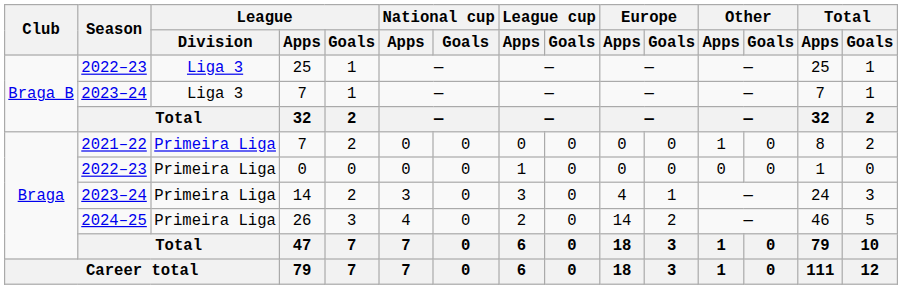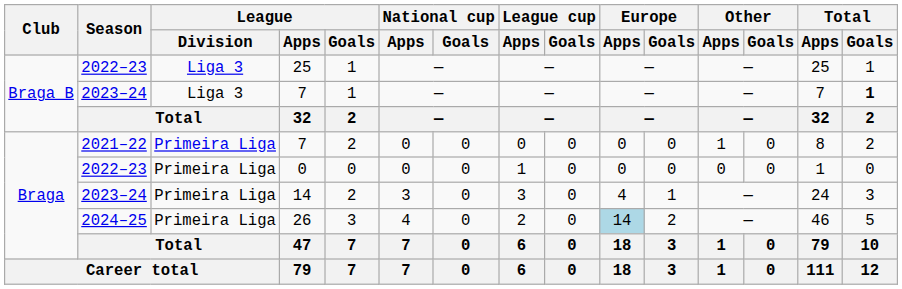(870, 94) normal -> (870, 94) bold
(622, 221) no background -> (622, 221) lightblue background
